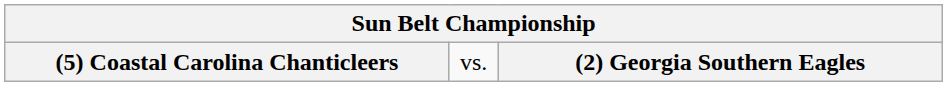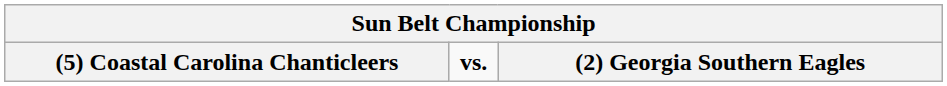(474, 61) normal -> (474, 61) bold
